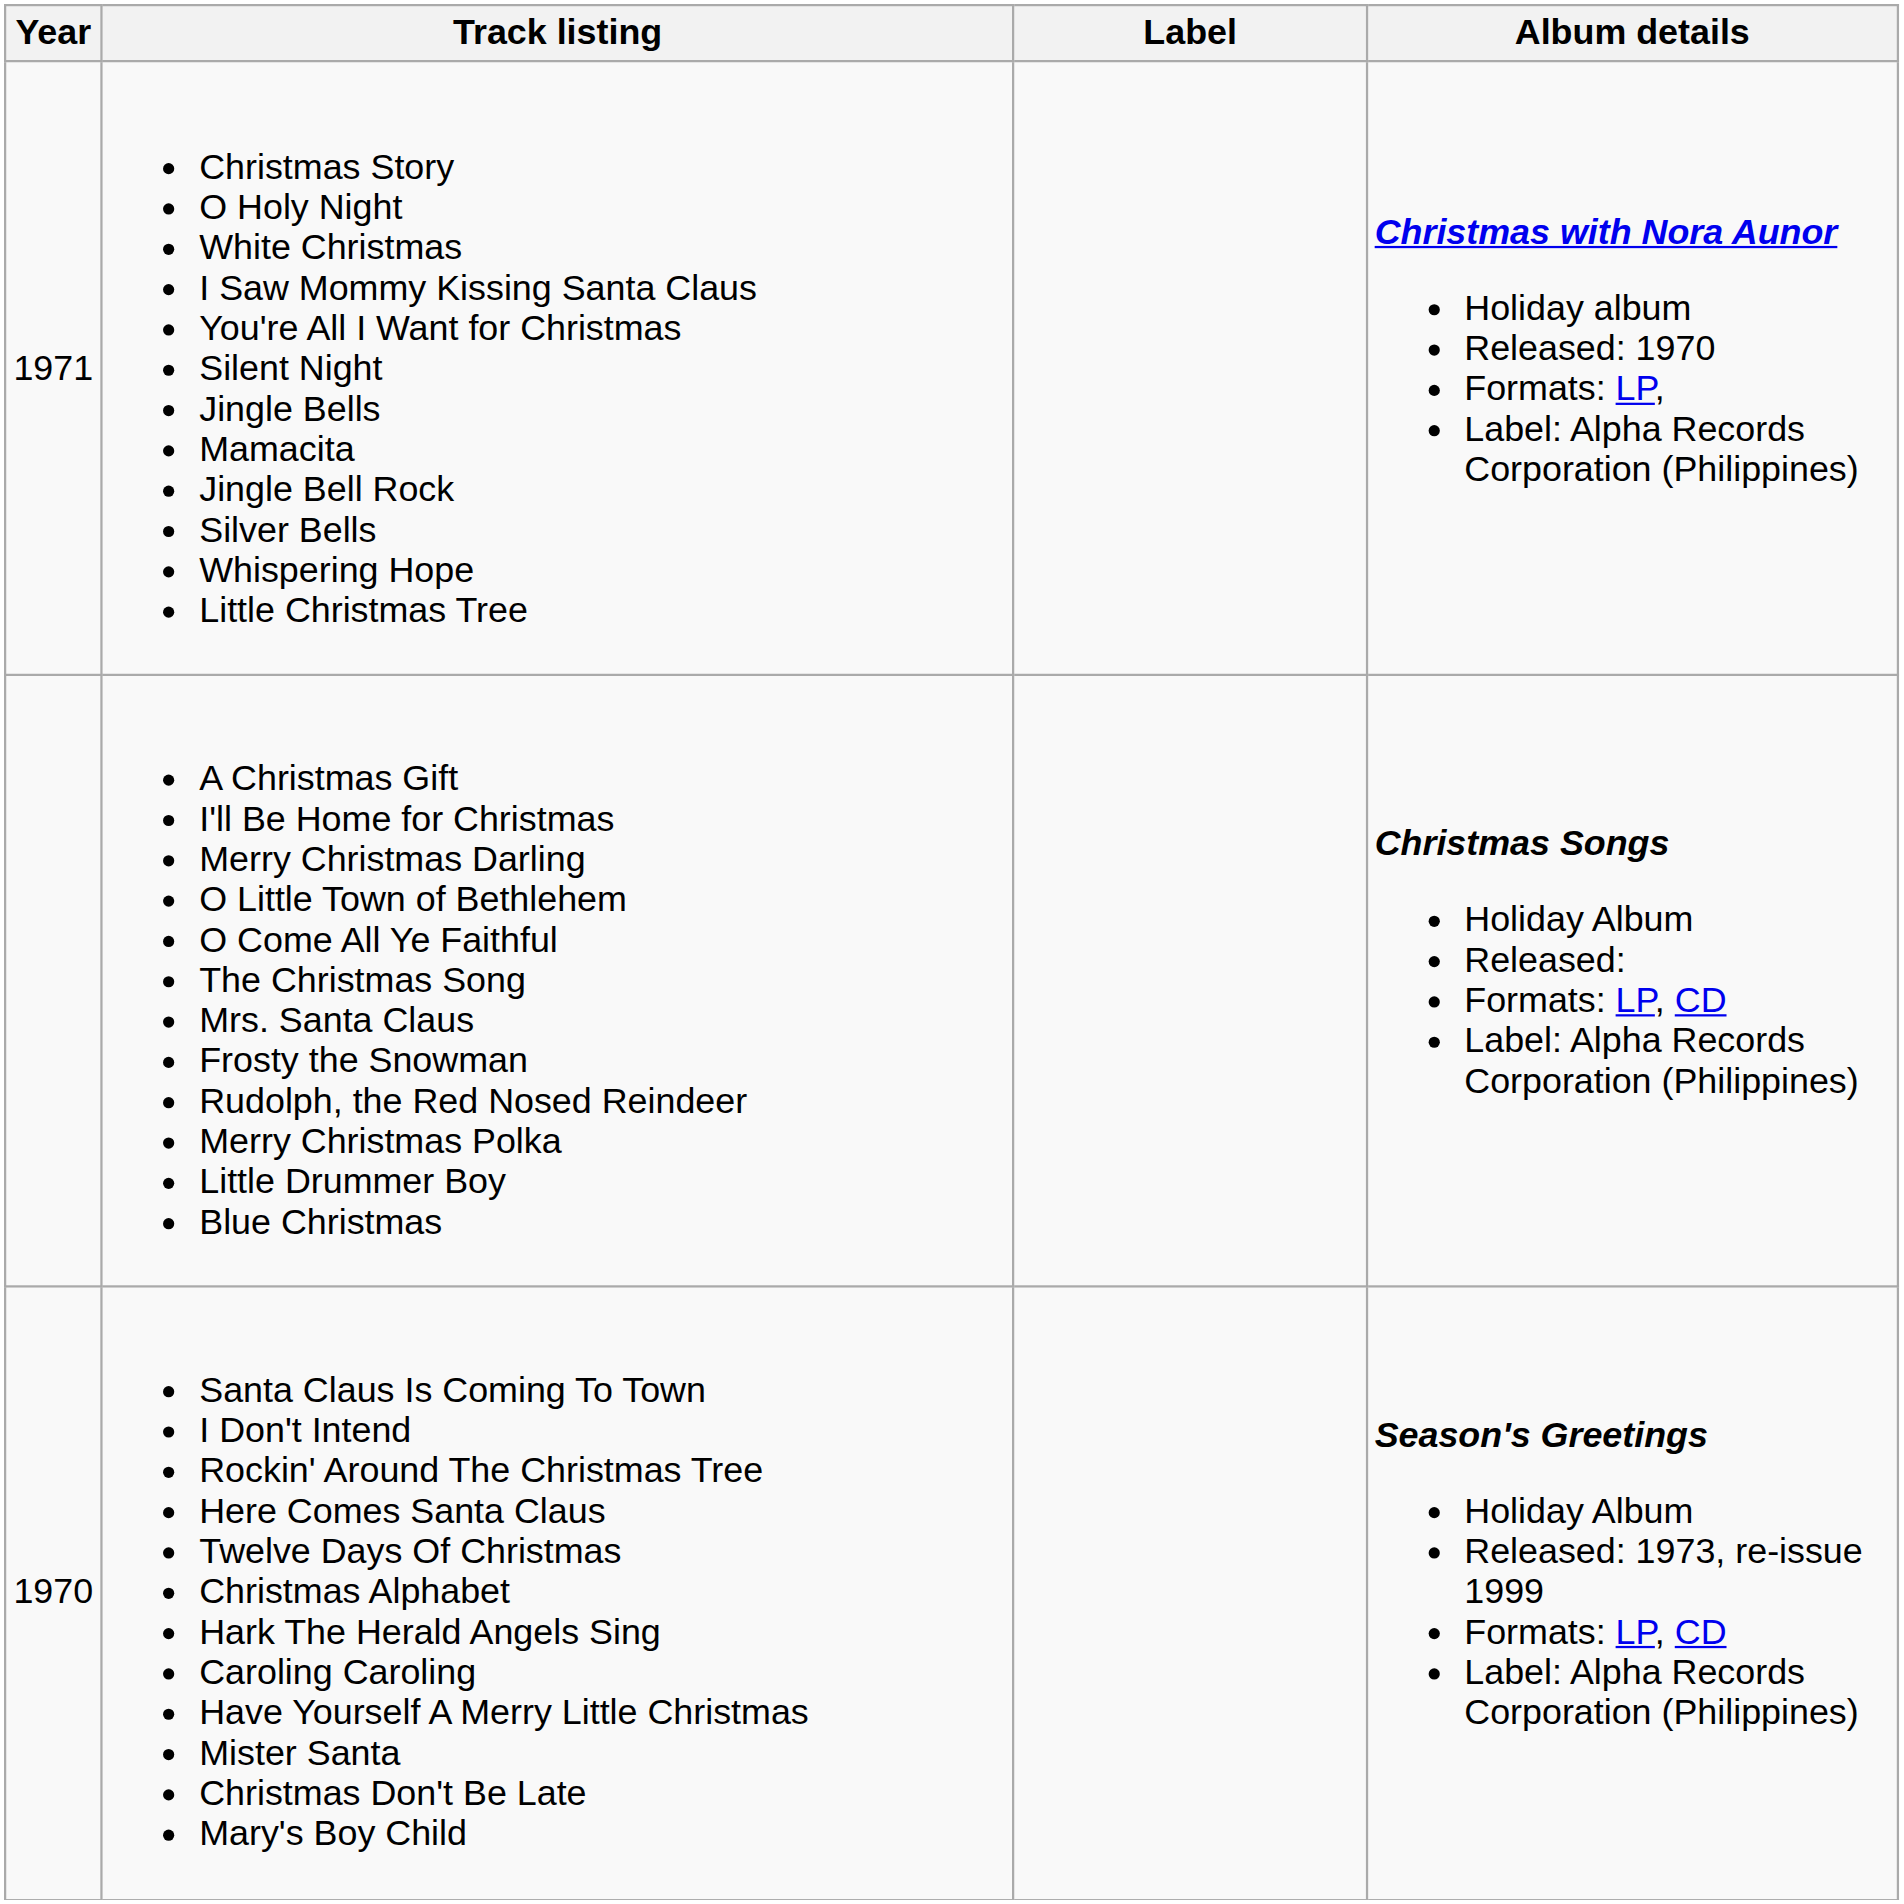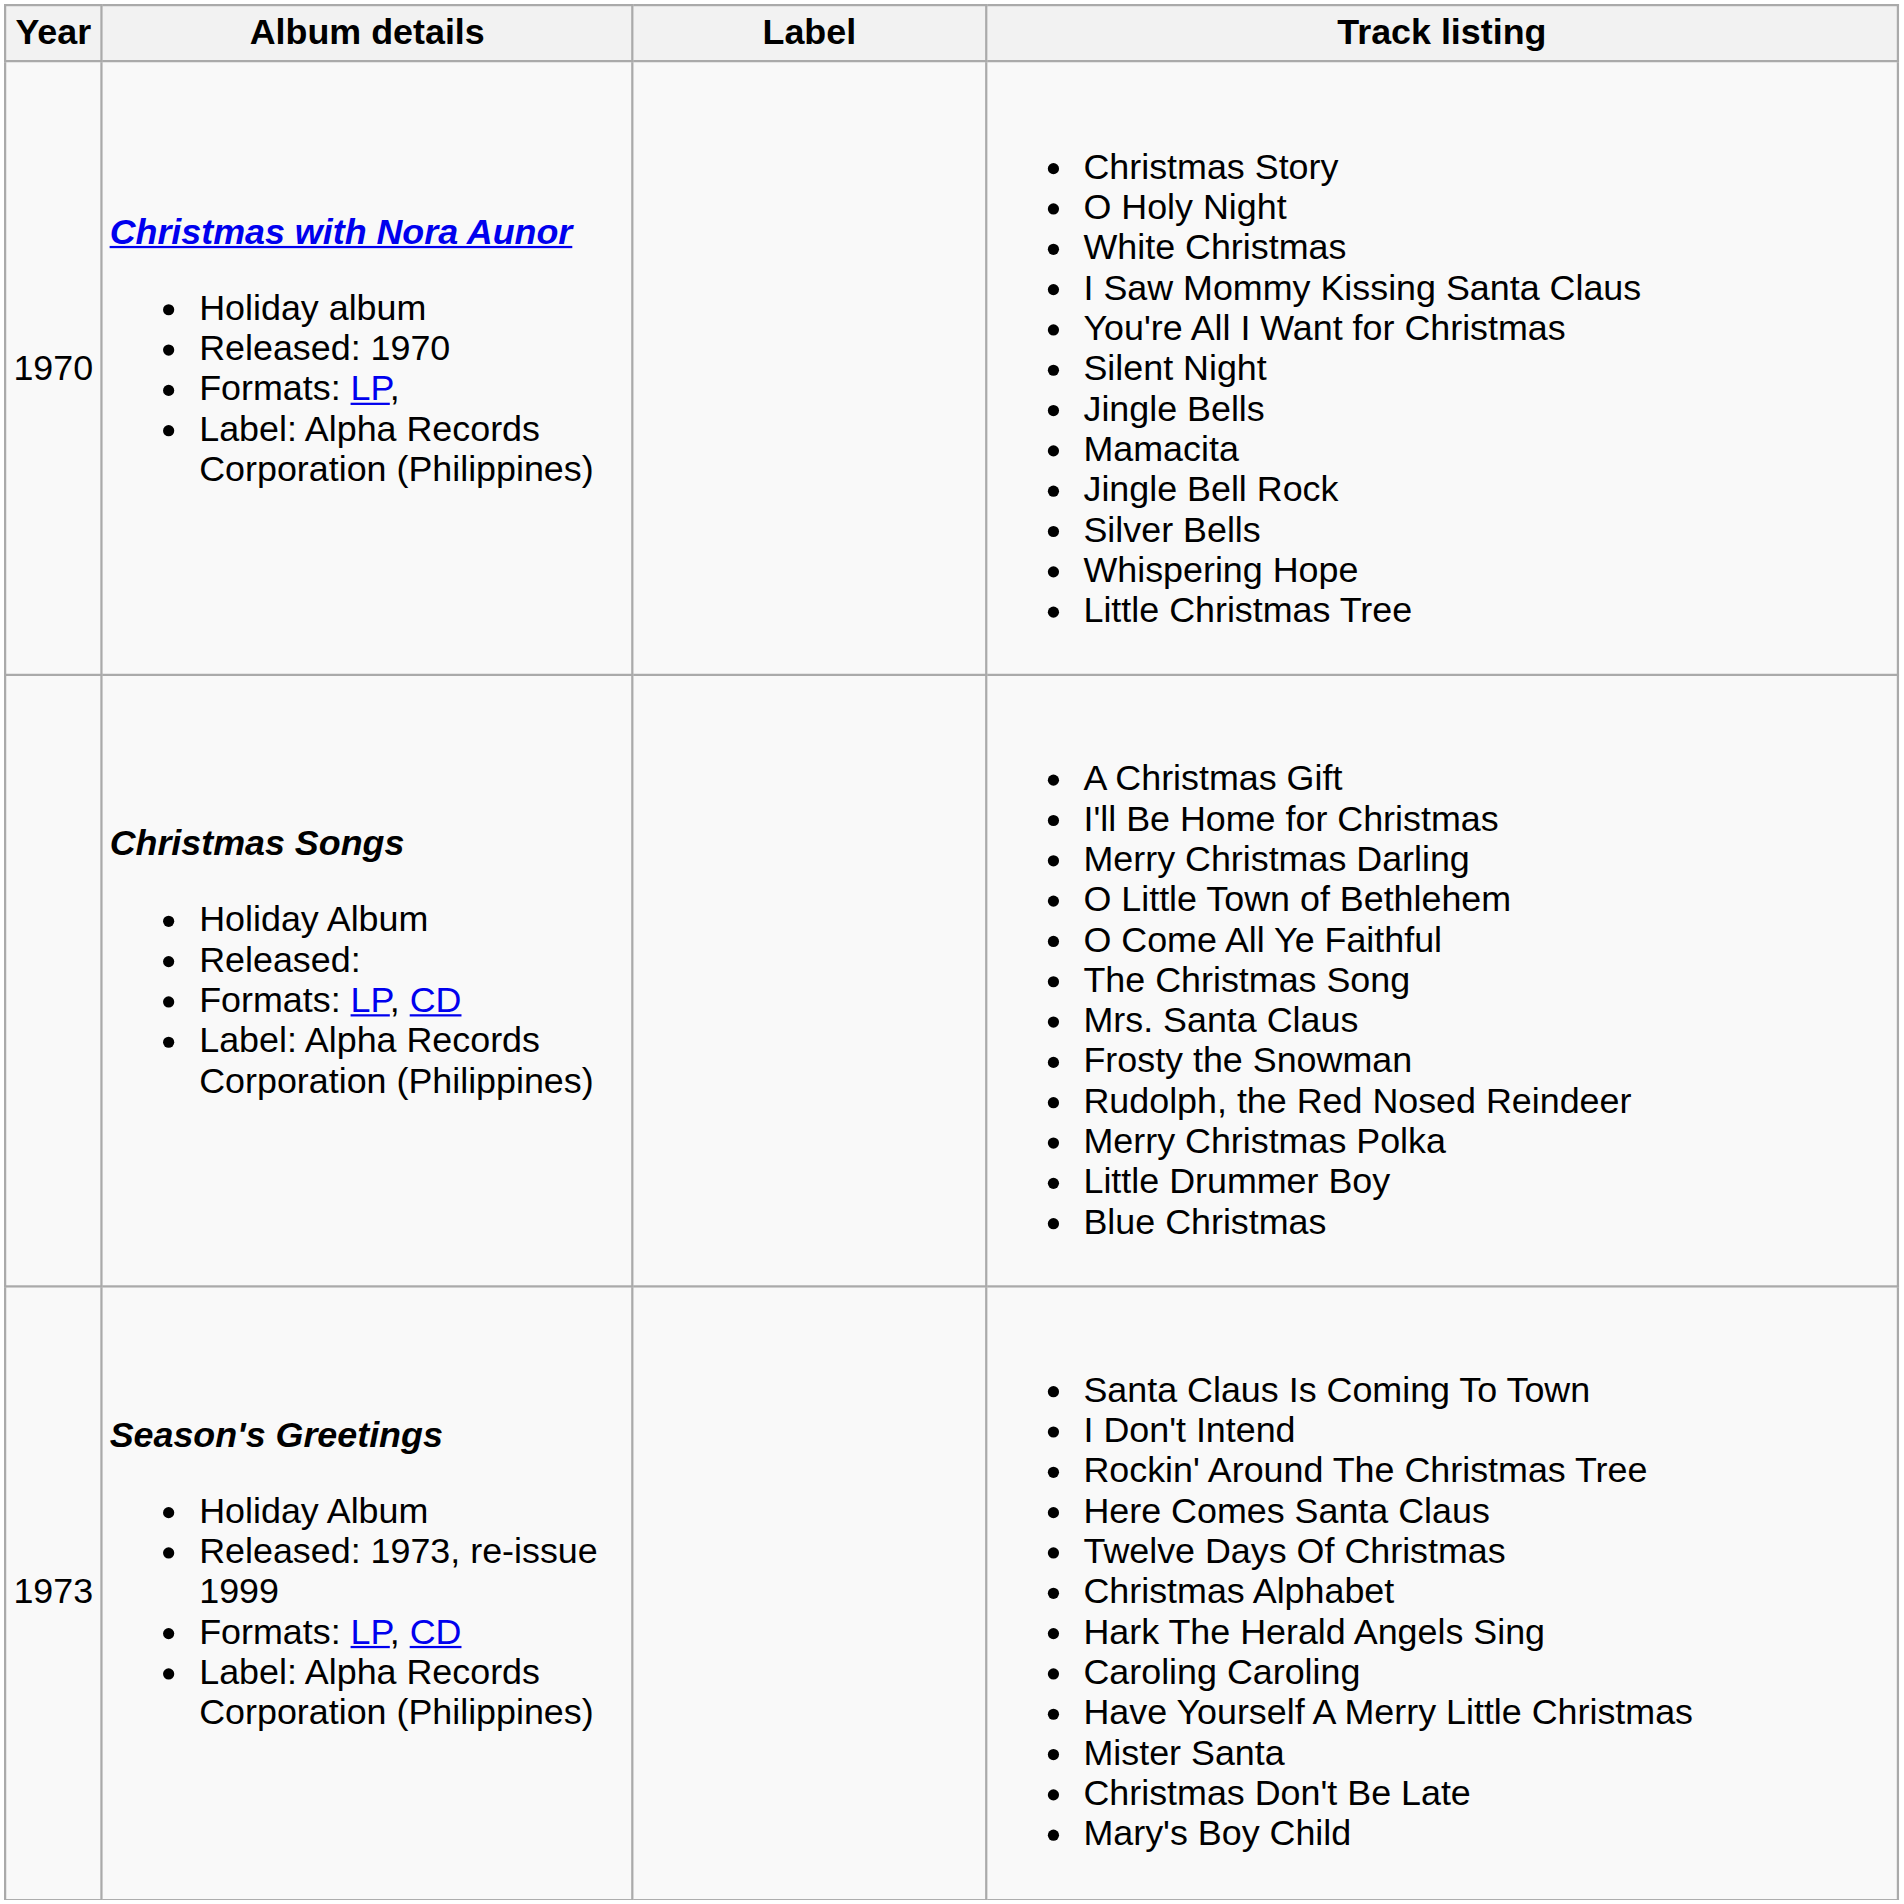columns swapped: (1632, 32) <-> (558, 32)
(53, 367) 1971 -> (53, 367) 1970
(53, 1592) 1970 -> (53, 1592) 1973
